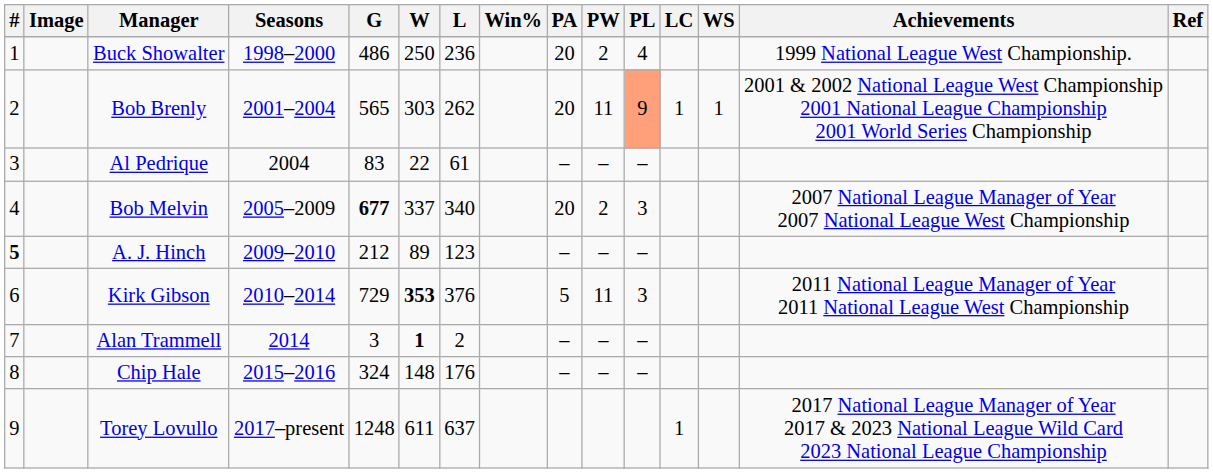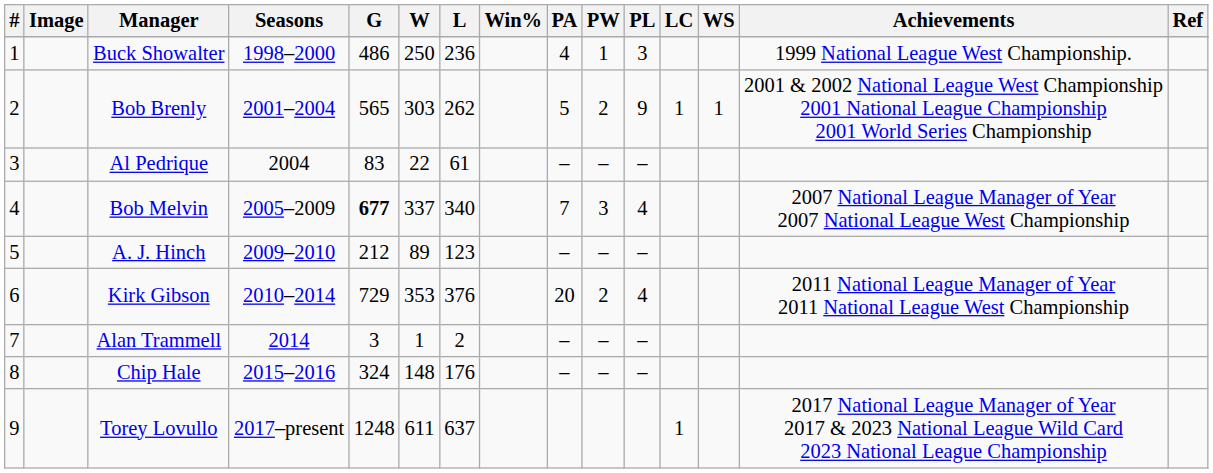(564, 53) 20 -> (564, 53) 4
(603, 53) 2 -> (603, 53) 1
(642, 53) 4 -> (642, 53) 3
(564, 108) 20 -> (564, 108) 5
(603, 108) 11 -> (603, 108) 2
(642, 108) lightsalmon background -> (642, 108) no background
(564, 208) 20 -> (564, 208) 7
(603, 208) 2 -> (603, 208) 3
(642, 208) 3 -> (642, 208) 4
(14, 252) bold -> (14, 252) normal
(419, 296) bold -> (419, 296) normal
(564, 296) 5 -> (564, 296) 20
(603, 296) 11 -> (603, 296) 2
(642, 296) 3 -> (642, 296) 4
(419, 340) bold -> (419, 340) normal
